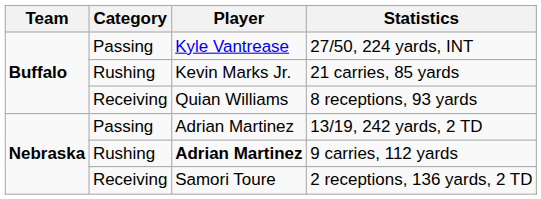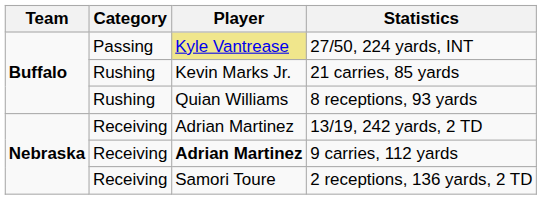(232, 45) no background -> (232, 45) khaki background
(130, 99) Receiving -> (124, 99) Rushing
(123, 126) Passing -> (130, 126) Receiving
(124, 153) Rushing -> (130, 153) Receiving
